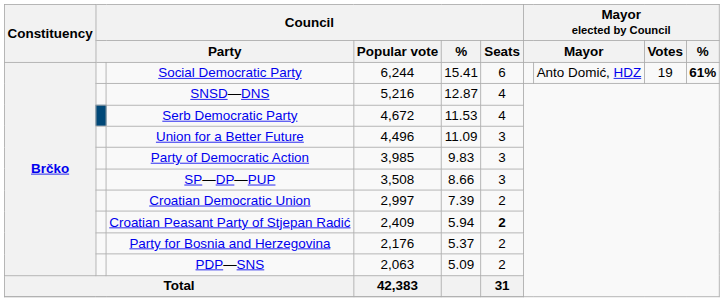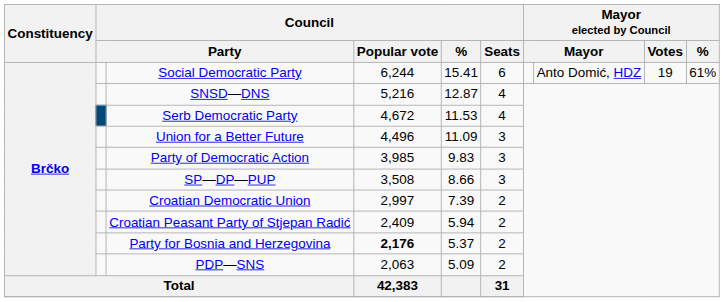(703, 72) bold -> (703, 72) normal
(502, 222) bold -> (502, 222) normal
(397, 243) normal -> (397, 243) bold
